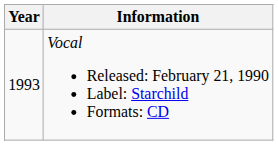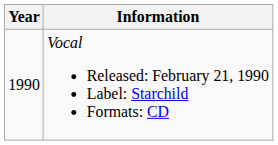(24, 84) 1993 -> (24, 84) 1990
